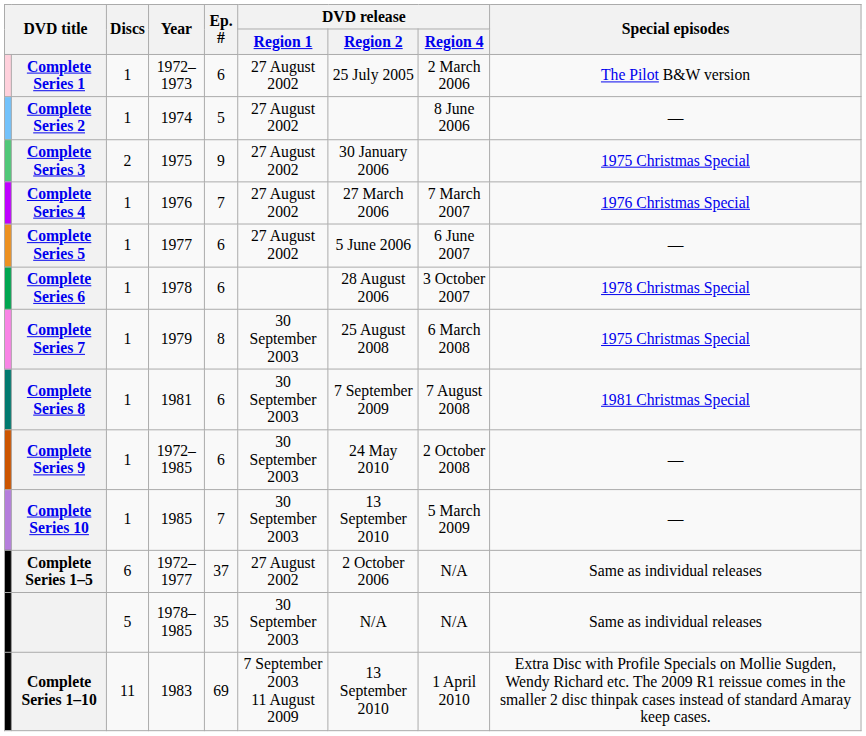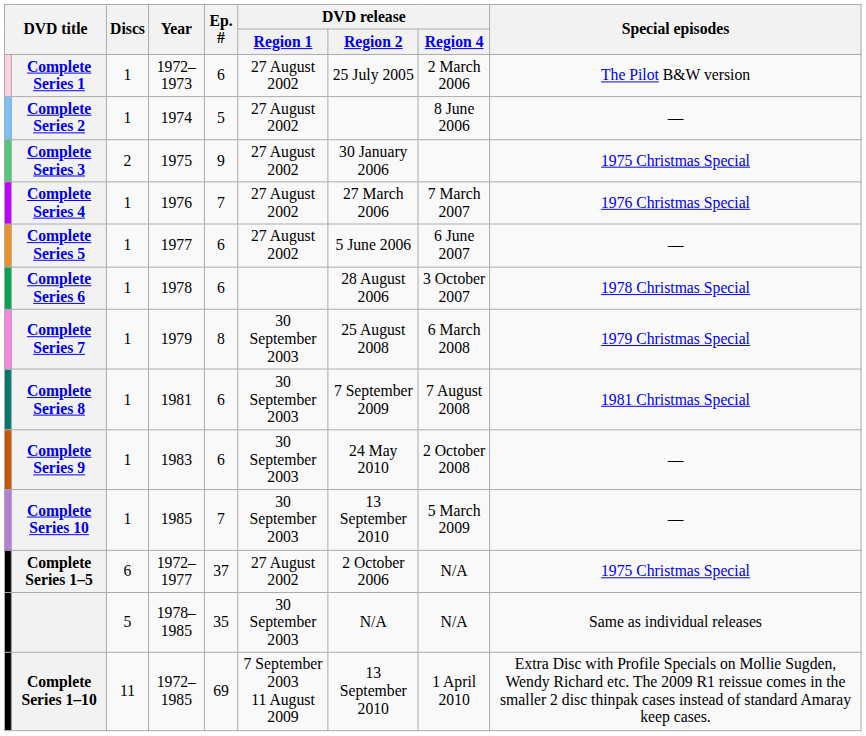(676, 339) 1975 Christmas Special -> (676, 339) 1979 Christmas Special
(176, 459) 1972–1985 -> (176, 459) 1983
(676, 571) Same as individual releases -> (676, 571) 1975 Christmas Special
(176, 691) 1983 -> (176, 691) 1972–1985
